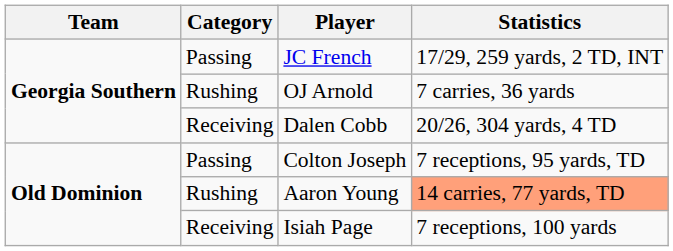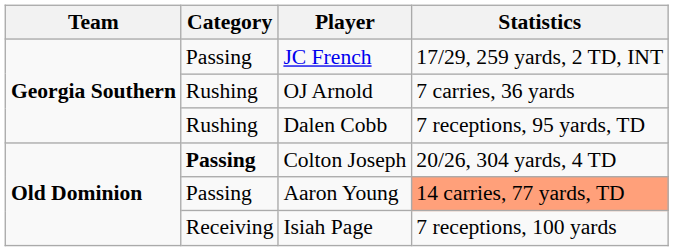(230, 124) Receiving -> (222, 124) Rushing
(516, 124) 20/26, 304 yards, 4 TD -> (531, 124) 7 receptions, 95 yards, TD
(219, 159) normal -> (221, 159) bold
(531, 159) 7 receptions, 95 yards, TD -> (516, 159) 20/26, 304 yards, 4 TD
(222, 193) Rushing -> (219, 193) Passing
